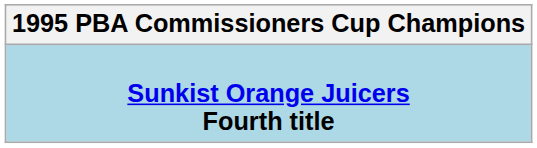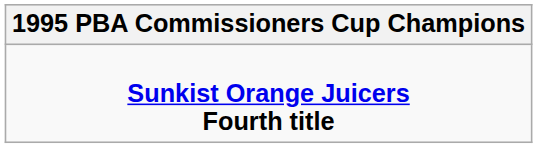(269, 107) lightblue background -> (269, 107) no background
